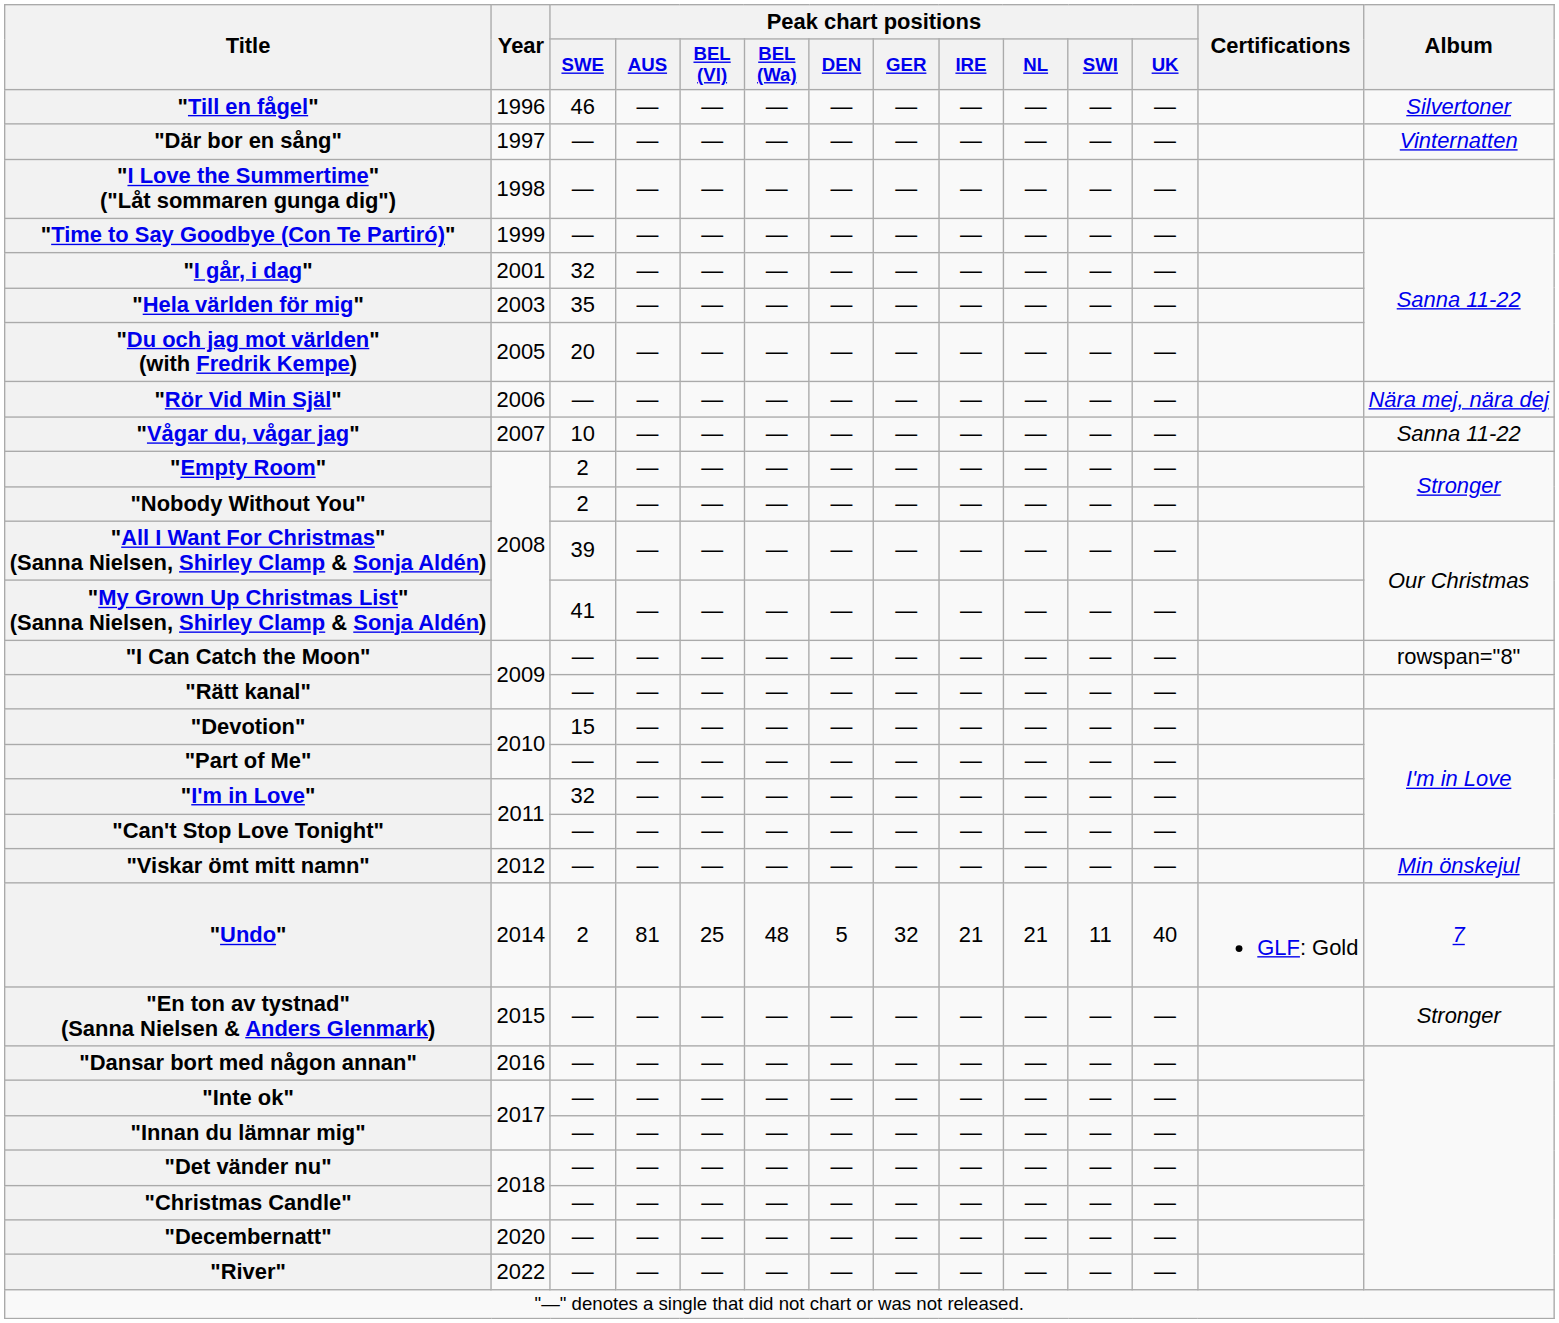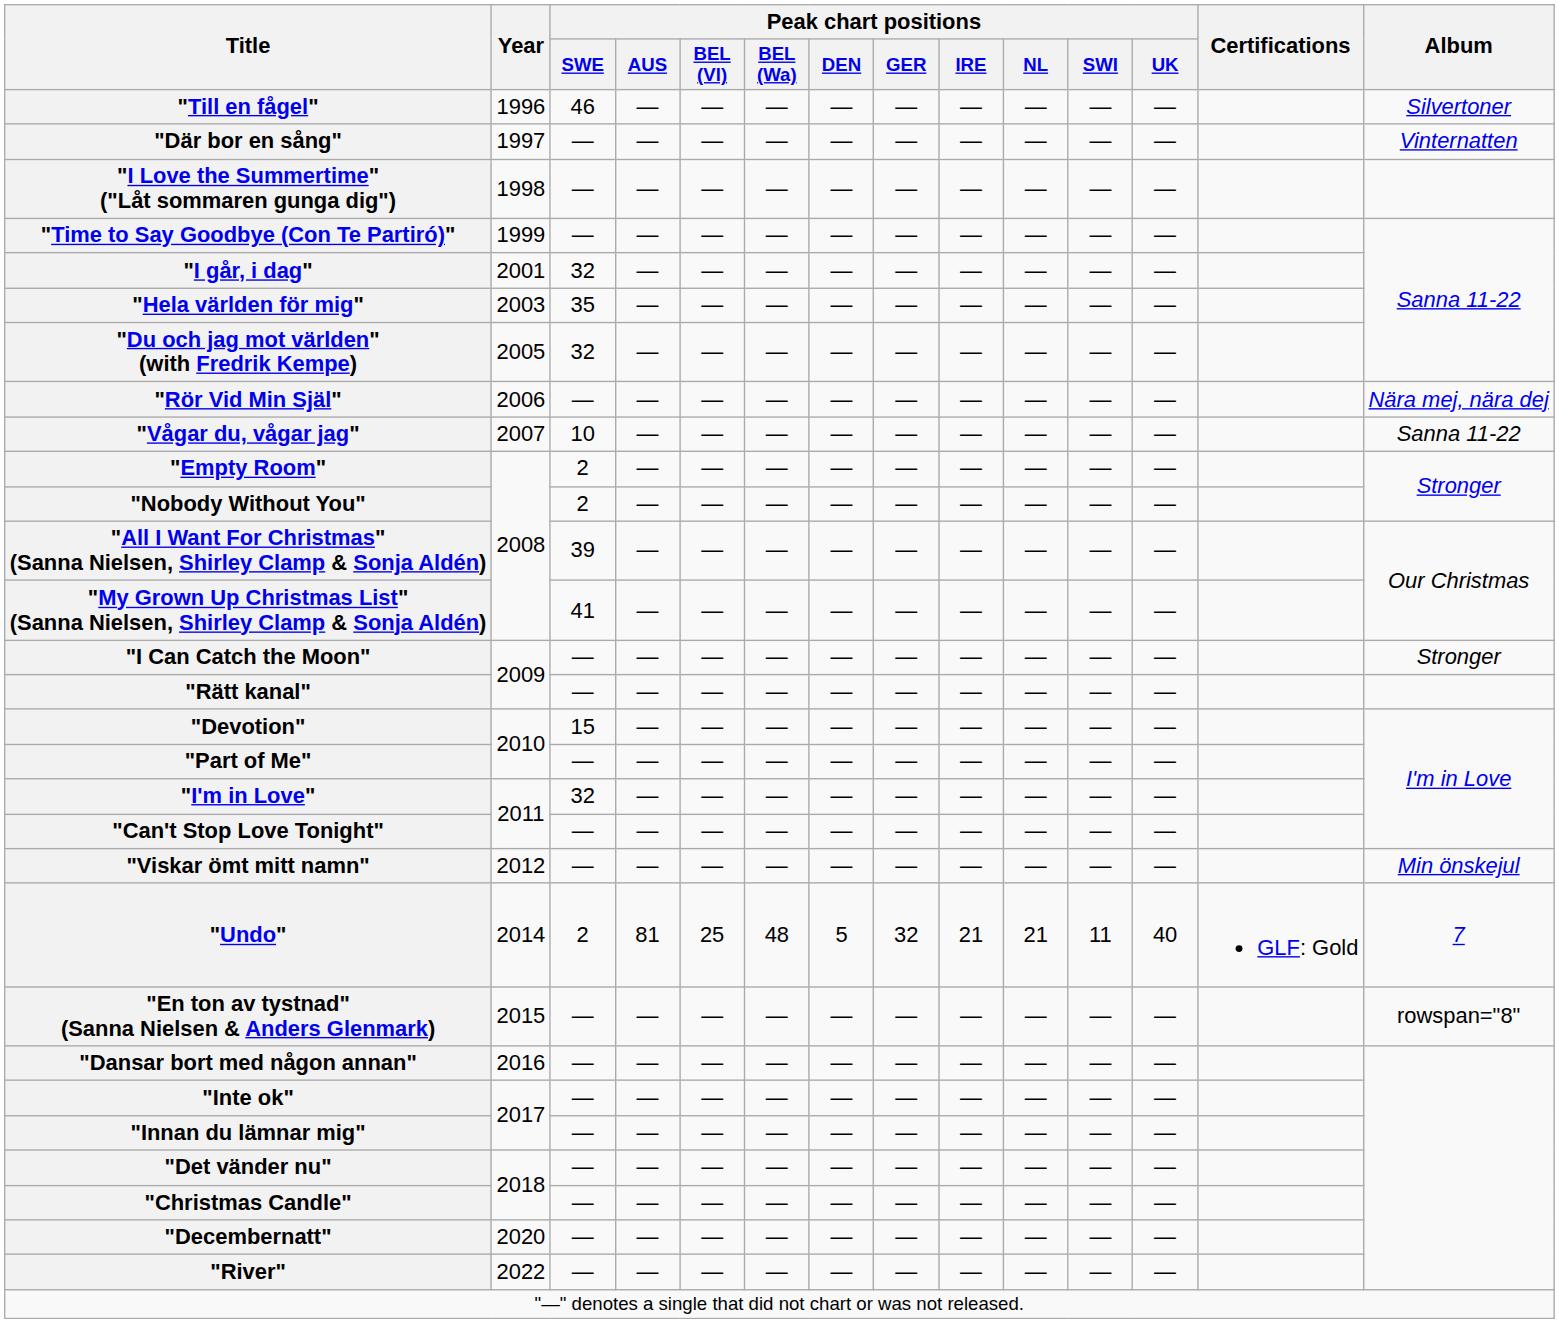(583, 352) 20 -> (583, 352) 32
(1459, 657) rowspan="8" -> (1459, 657) Stronger
(1459, 1016) Stronger -> (1459, 1016) rowspan="8"
